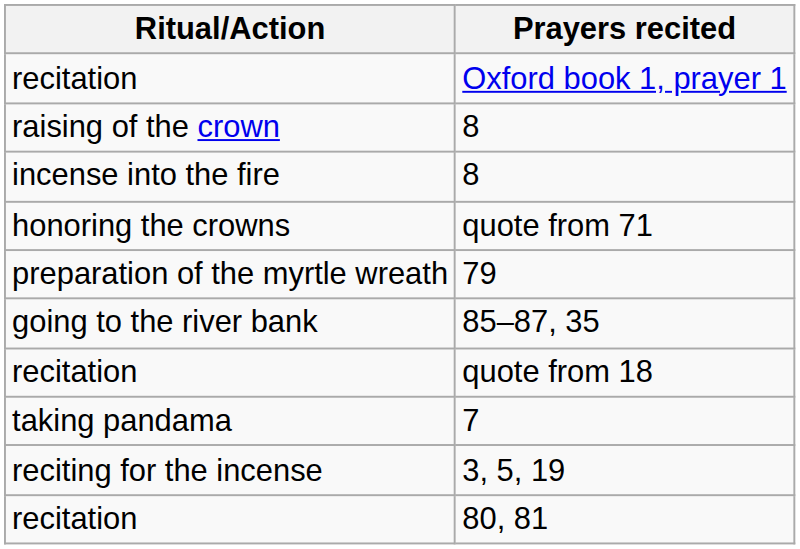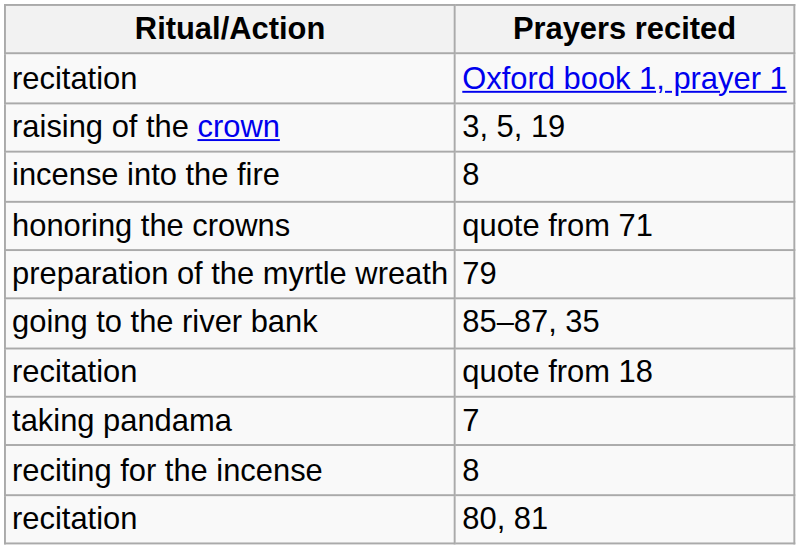(471, 126) 8 -> (514, 126) 3, 5, 19
(514, 469) 3, 5, 19 -> (471, 469) 8
